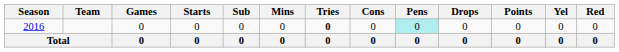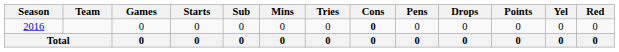(328, 26) bold -> (328, 26) normal
(373, 26) normal -> (373, 26) bold
(417, 26) paleturquoise background -> (417, 26) no background
